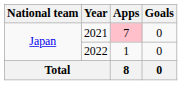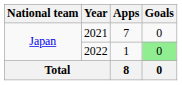(126, 32) pink background -> (126, 32) no background
(159, 51) no background -> (159, 51) lightgreen background
